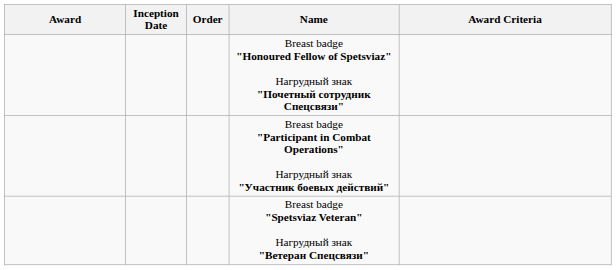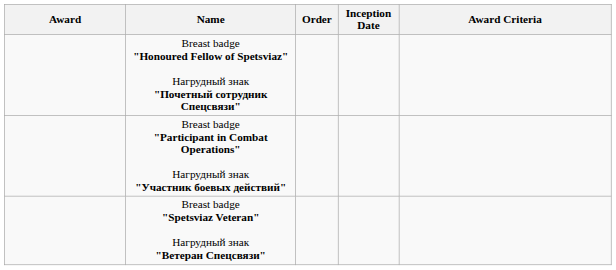columns swapped: (314, 19) <-> (156, 19)
